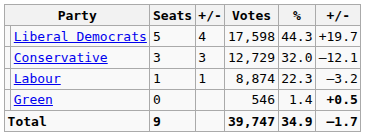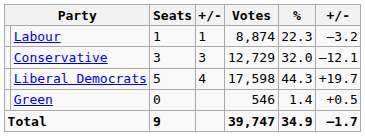rows swapped: (80, 36) <-> (37, 79)
(342, 100) bold -> (342, 100) normal
